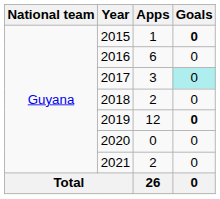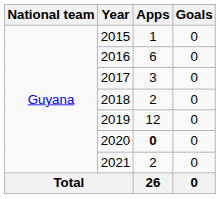(194, 36) bold -> (194, 36) normal
(194, 78) paleturquoise background -> (194, 78) no background
(194, 120) bold -> (194, 120) normal
(153, 141) normal -> (153, 141) bold
